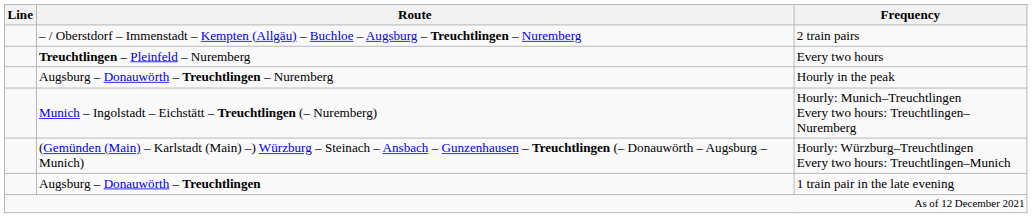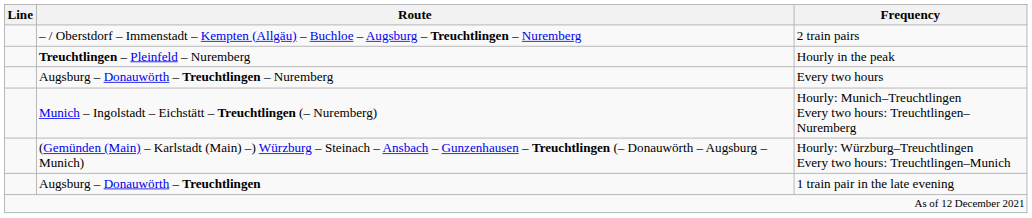(840, 56) Every two hours -> (846, 56) Hourly in the peak
(846, 77) Hourly in the peak -> (840, 77) Every two hours
